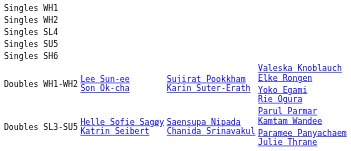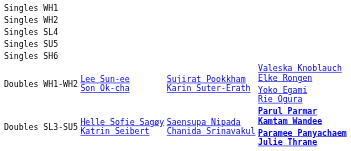(290, 116) normal -> (290, 116) bold
(302, 137) normal -> (302, 137) bold
